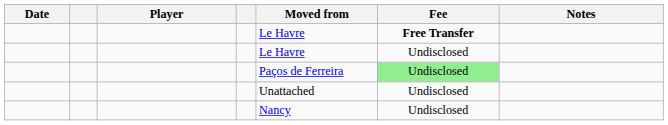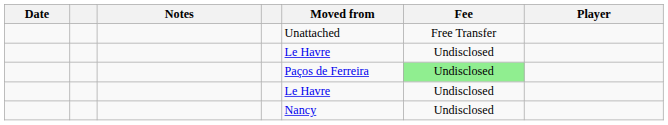columns swapped: (167, 14) <-> (581, 14)
(282, 33) Le Havre -> (312, 33) Unattached
(438, 33) bold -> (464, 33) normal
(287, 91) Unattached -> (307, 91) Le Havre
